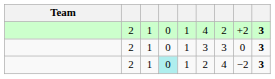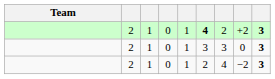(205, 30) normal -> (205, 30) bold
(168, 64) paleturquoise background -> (168, 64) no background
